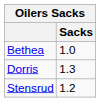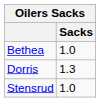(67, 87) 1.2 -> (67, 87) 1.0
